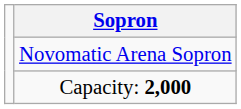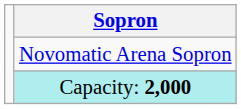(125, 86) no background -> (125, 86) paleturquoise background
